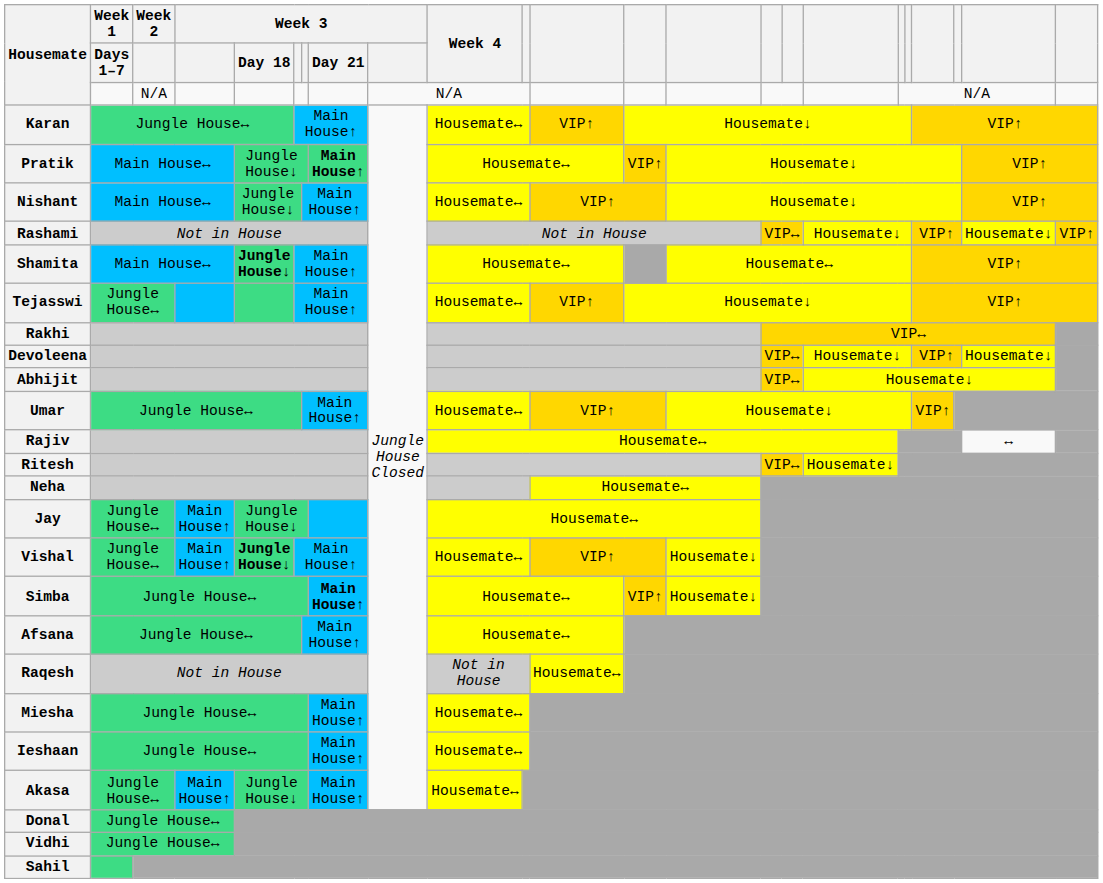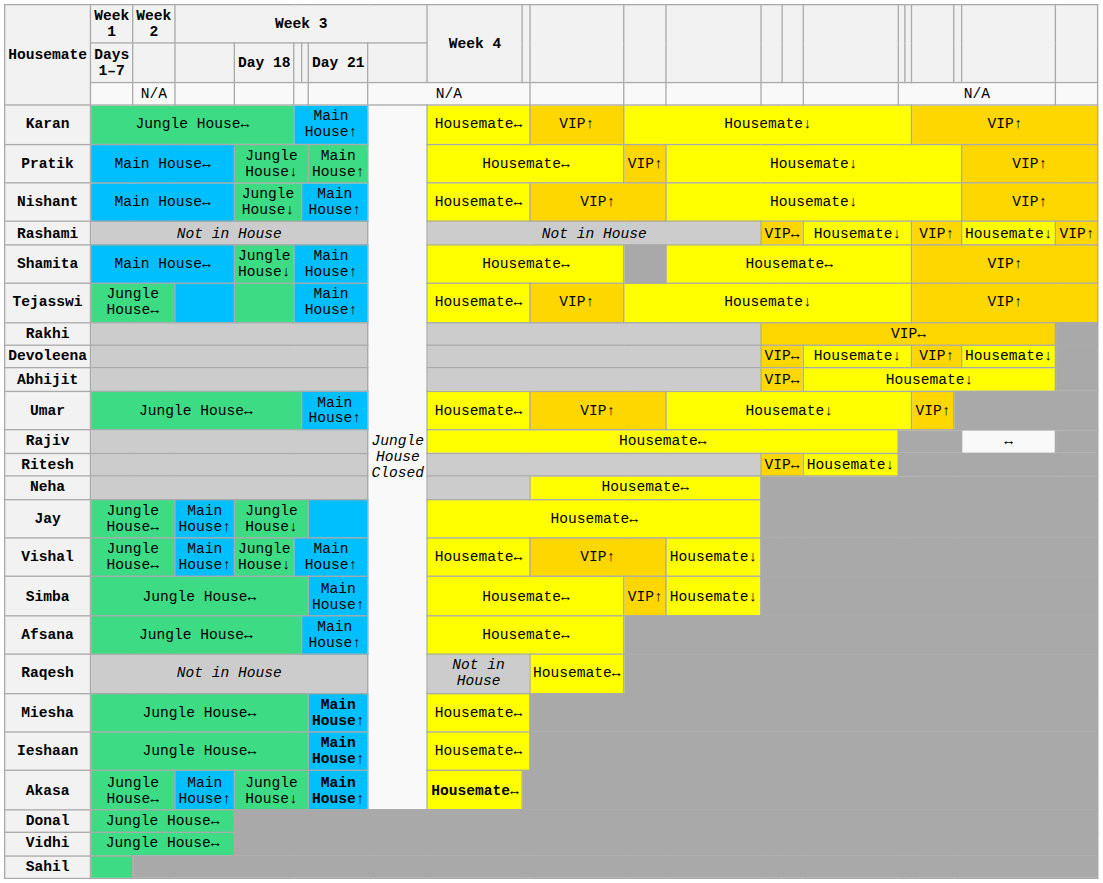(338, 164) bold -> (338, 164) normal
(264, 264) bold -> (264, 264) normal
(264, 557) bold -> (264, 557) normal
(338, 596) bold -> (338, 596) normal
(338, 713) normal -> (338, 713) bold
(338, 751) normal -> (338, 751) bold
(338, 790) normal -> (338, 790) bold
(475, 790) normal -> (475, 790) bold
